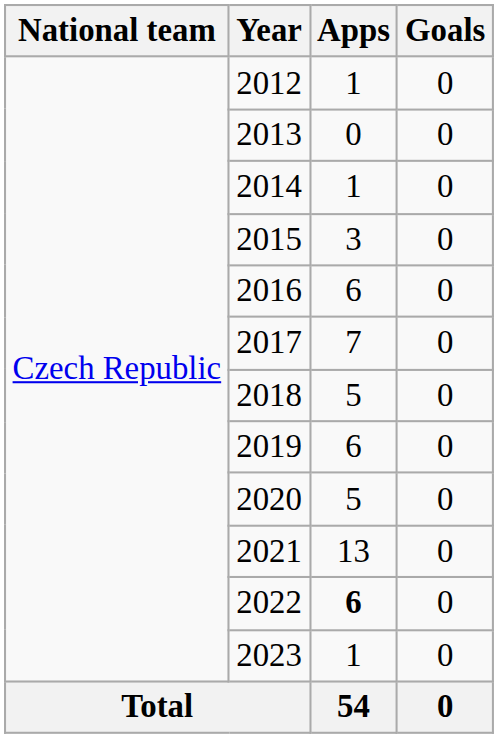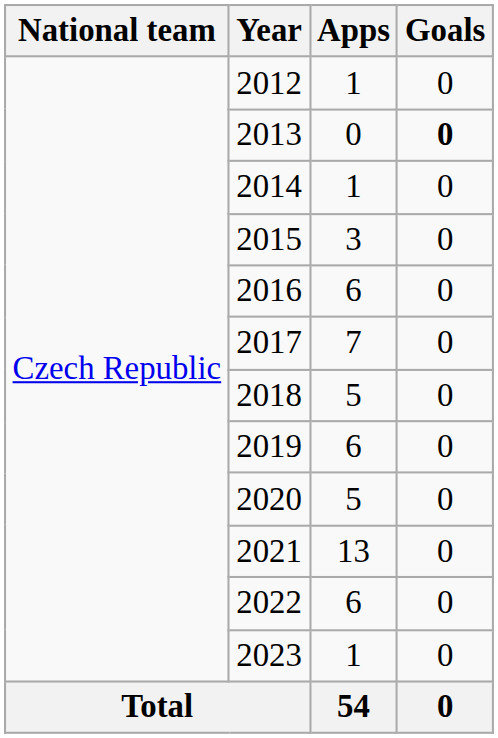(445, 134) normal -> (445, 134) bold
(353, 602) bold -> (353, 602) normal
